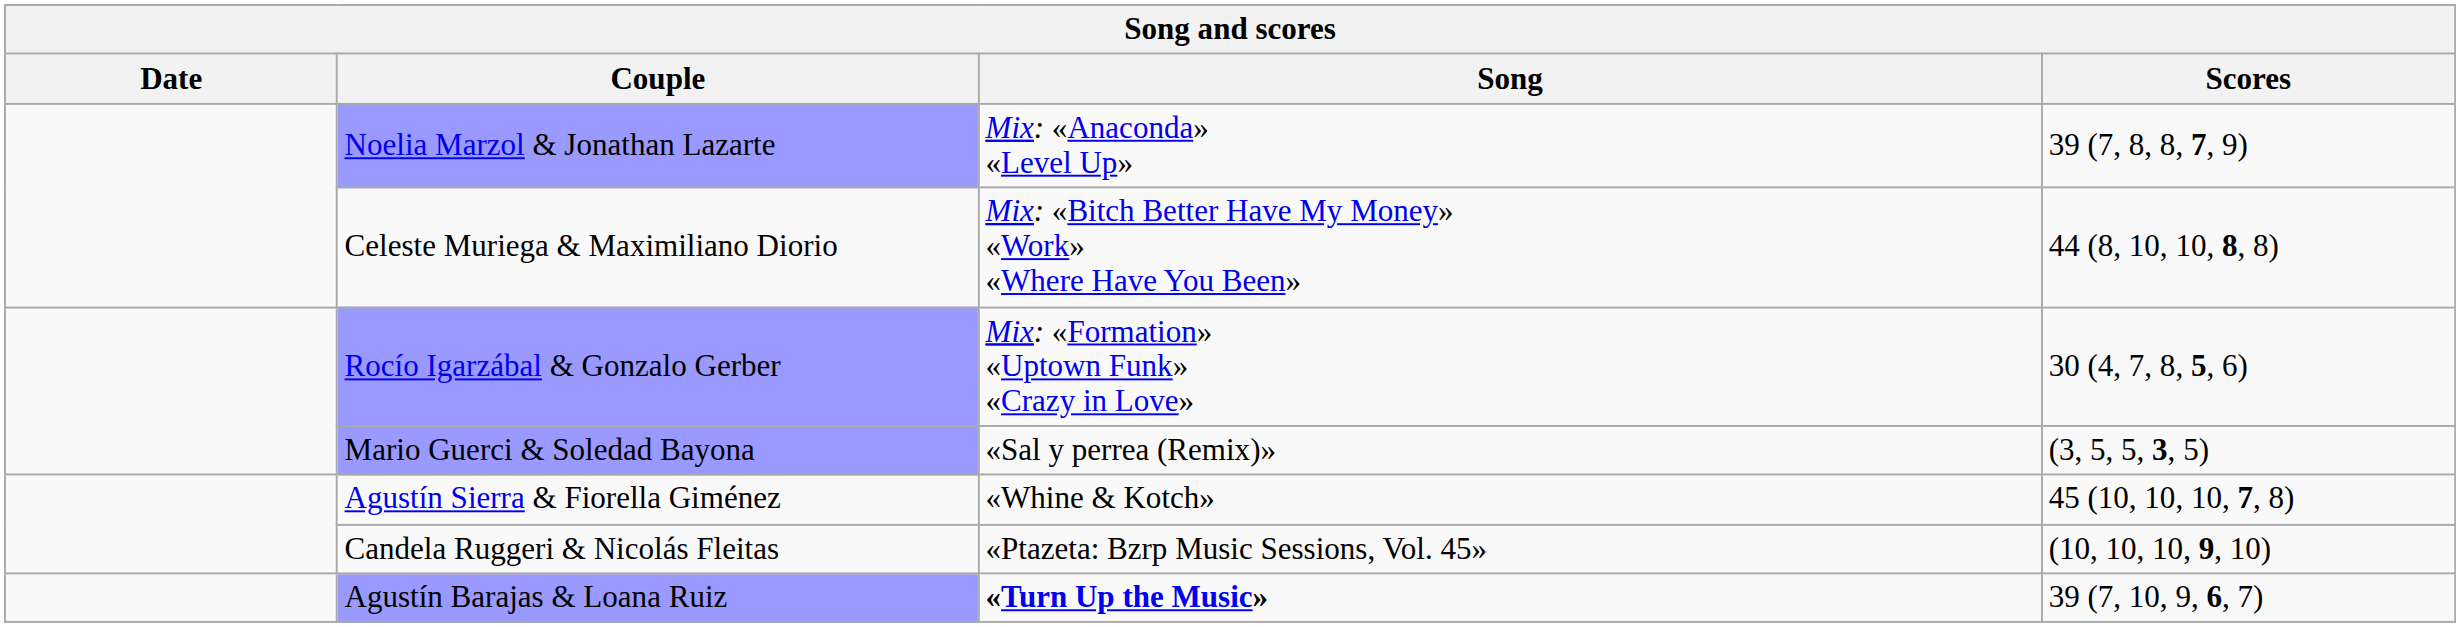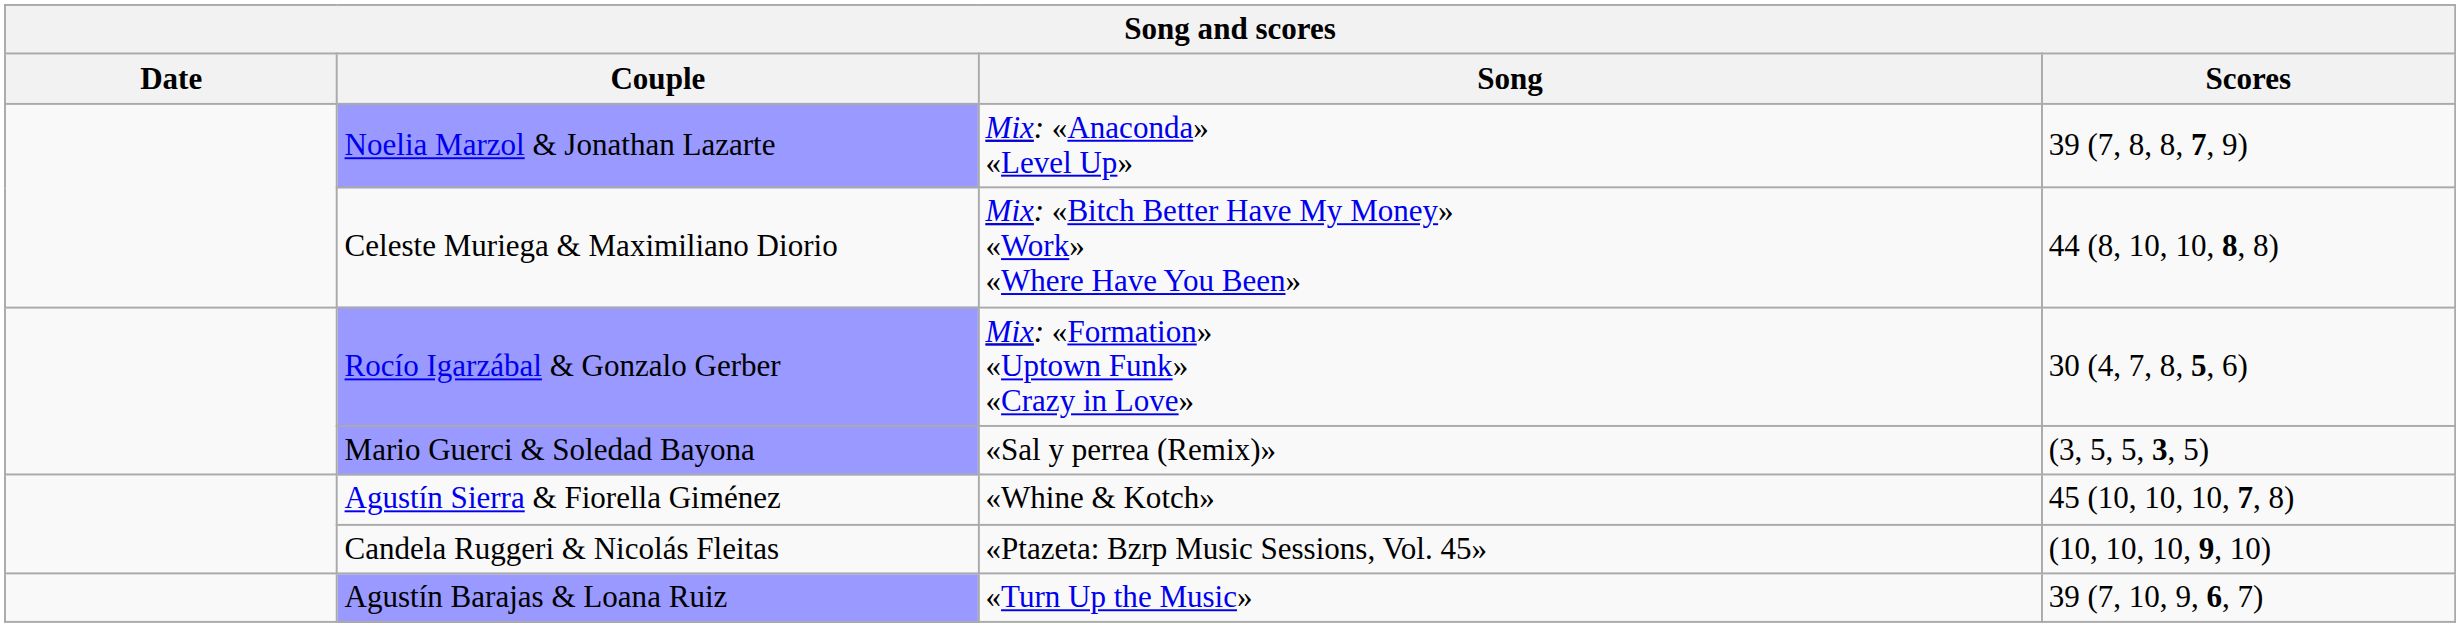(1127, 597) bold -> (1119, 597) normal
